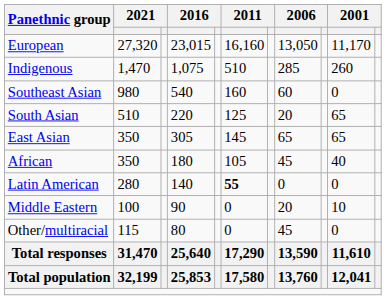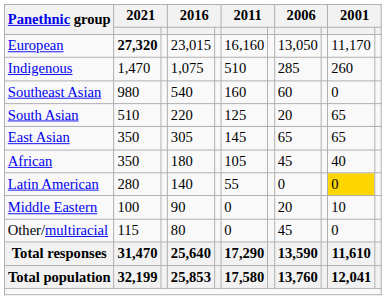(137, 45) normal -> (137, 45) bold
(232, 184) bold -> (232, 184) normal
(335, 184) no background -> (335, 184) gold background
